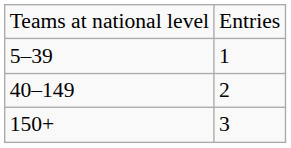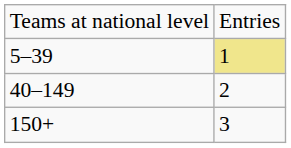(224, 55) no background -> (224, 55) khaki background
